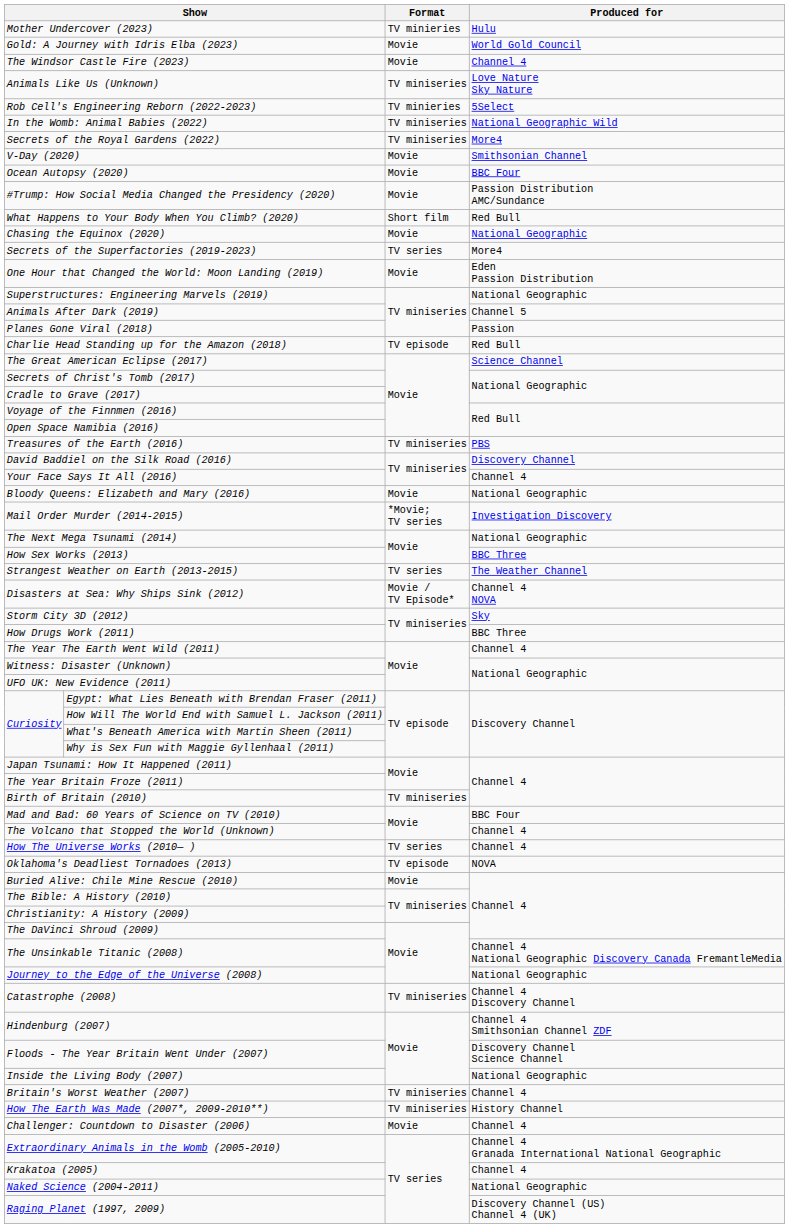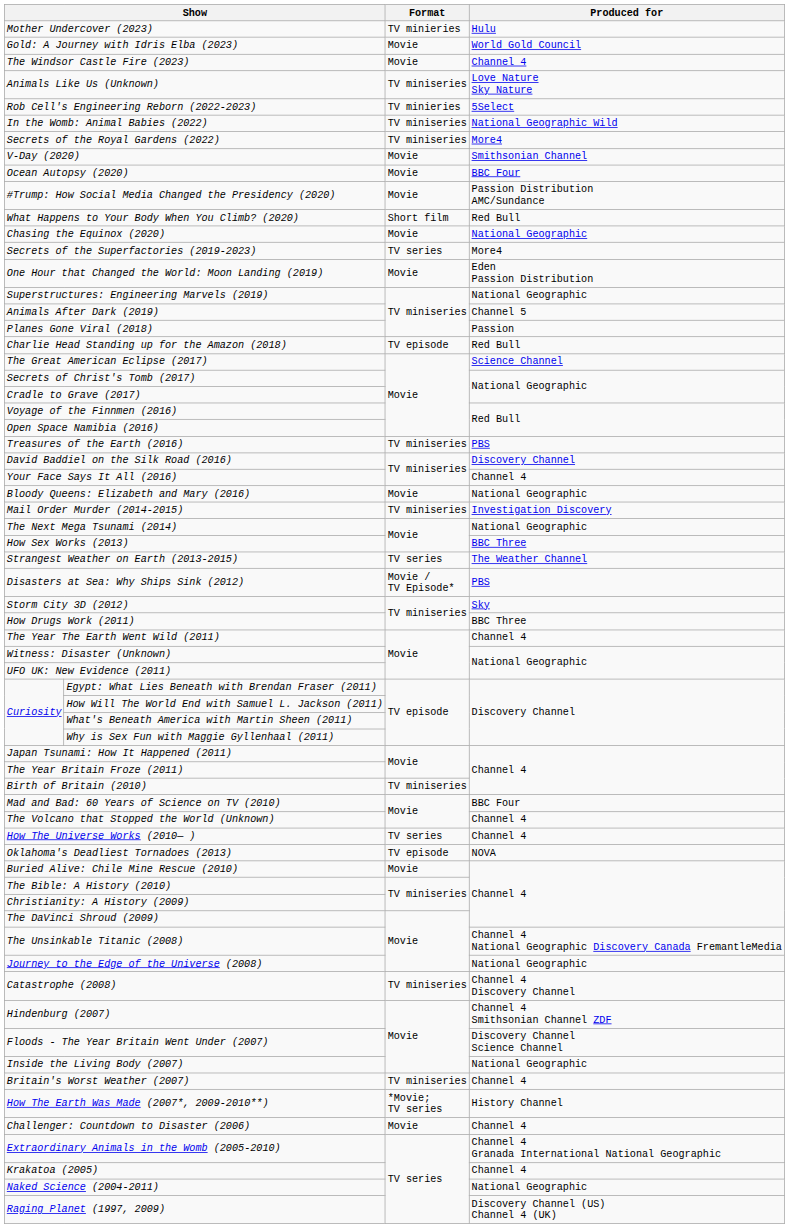(415, 516) *Movie; TV series -> (427, 510) TV miniseries
(499, 594) Channel 4 NOVA -> (481, 582) PBS
(427, 1110) TV miniseries -> (415, 1104) *Movie; TV series
